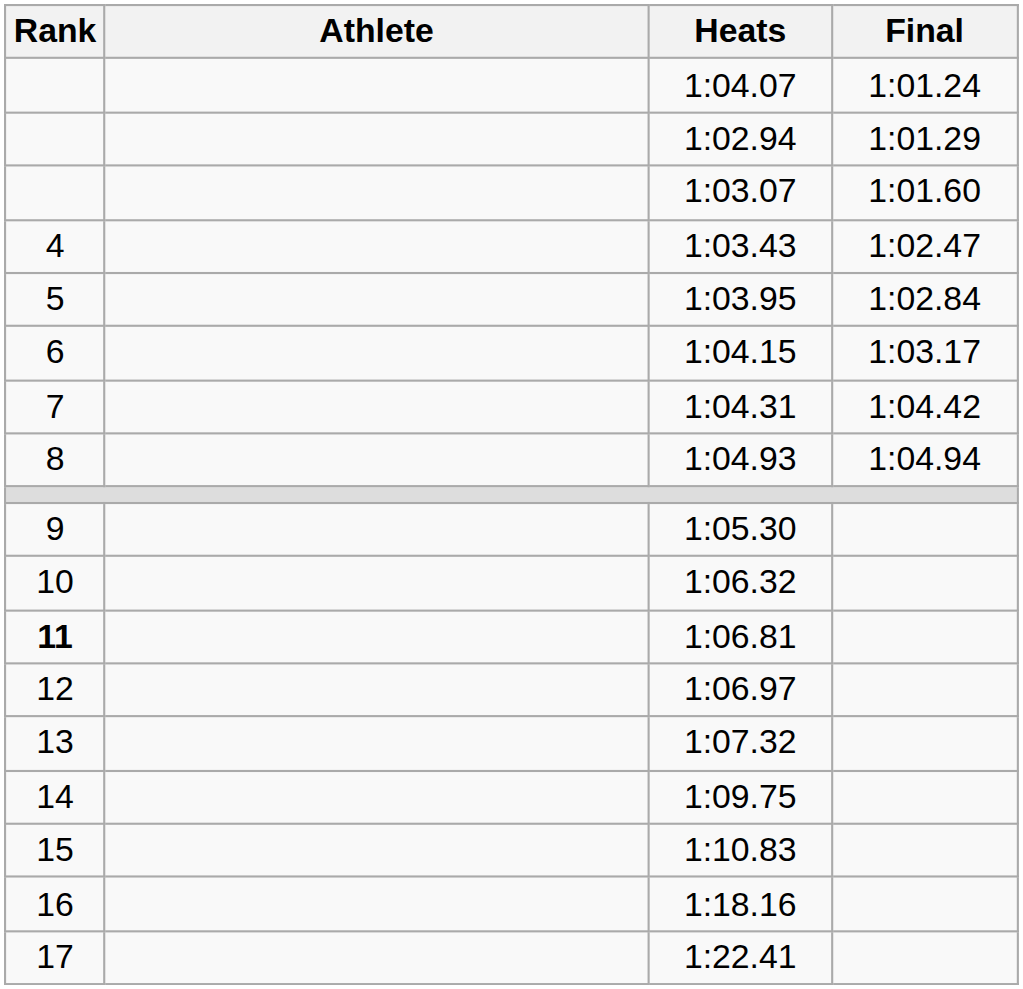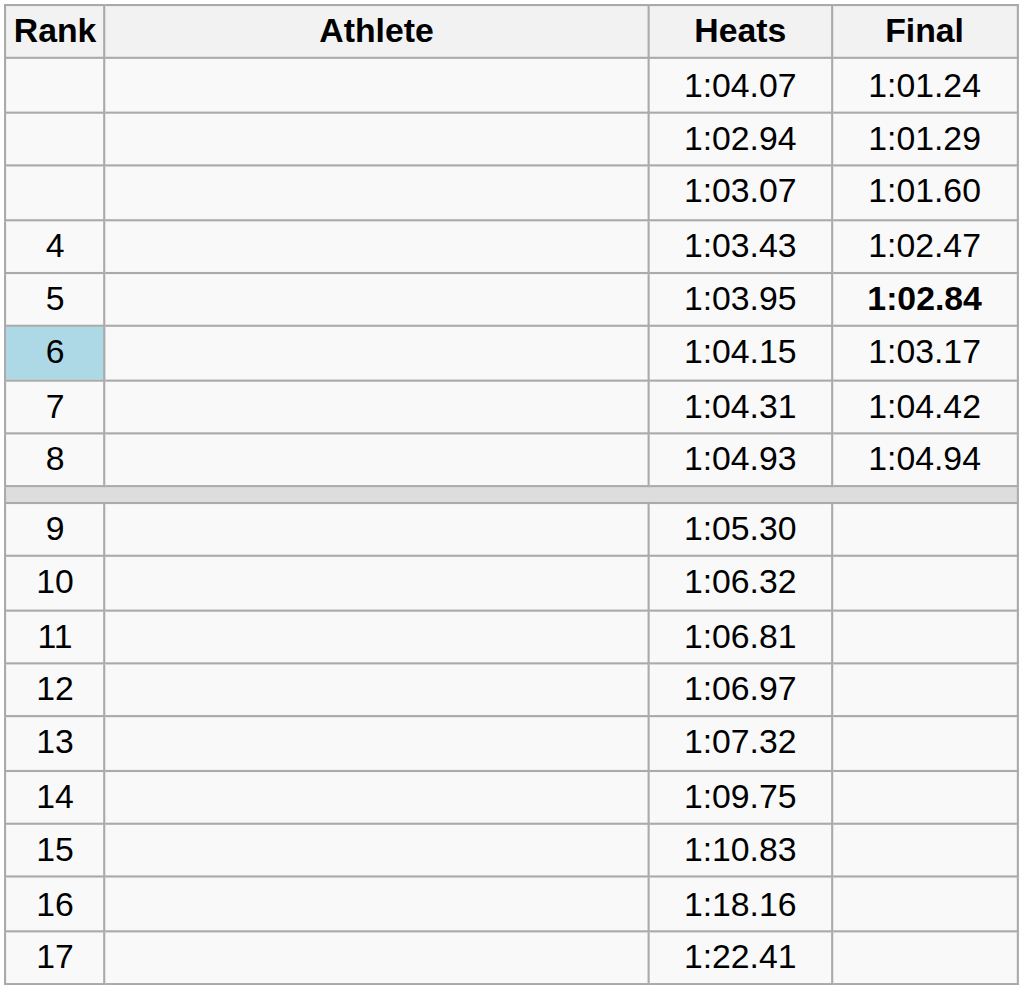(925, 298) normal -> (925, 298) bold
(55, 352) no background -> (55, 352) lightblue background
(55, 635) bold -> (55, 635) normal
